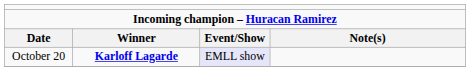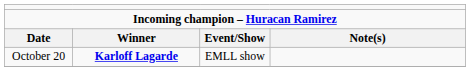(235, 56) lavender background -> (235, 56) no background
